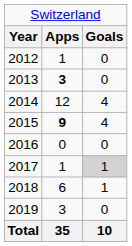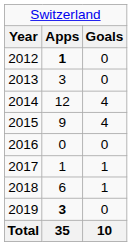(62, 58) normal -> (62, 58) bold
(62, 79) bold -> (62, 79) normal
(62, 123) bold -> (62, 123) normal
(104, 166) lightgrey background -> (104, 166) no background
(62, 209) normal -> (62, 209) bold
